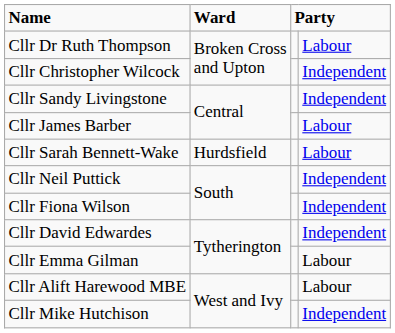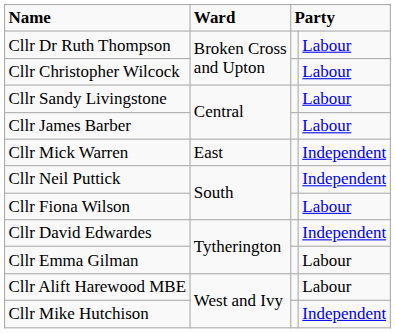(344, 71) Independent -> (327, 71) Labour
(344, 98) Independent -> (327, 98) Labour
+ row: (68, 152)
- row: (93, 152)
(344, 206) Independent -> (327, 206) Labour
